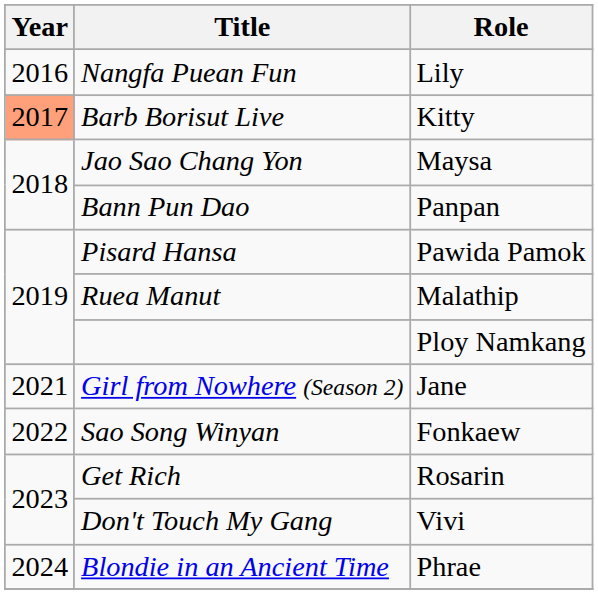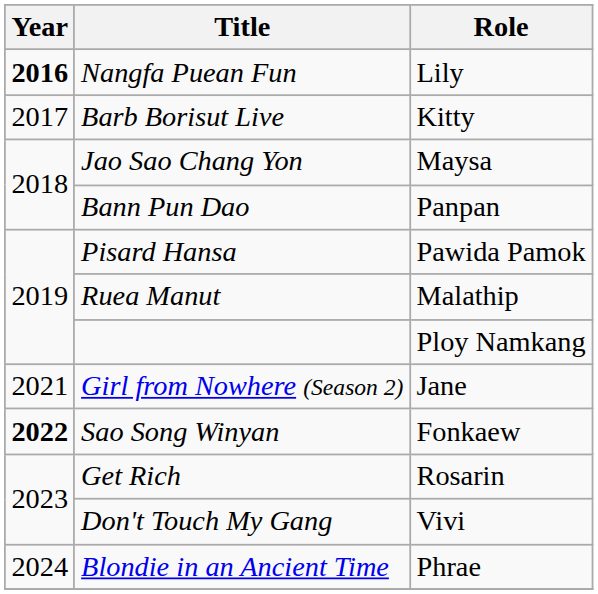(40, 71) normal -> (40, 71) bold
(40, 116) lightsalmon background -> (40, 116) no background
(40, 431) normal -> (40, 431) bold
